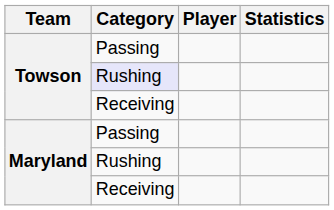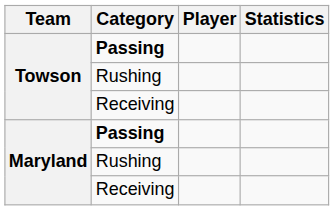(128, 48) normal -> (130, 48) bold
(129, 76) lavender background -> (129, 76) no background
(128, 133) normal -> (130, 133) bold
